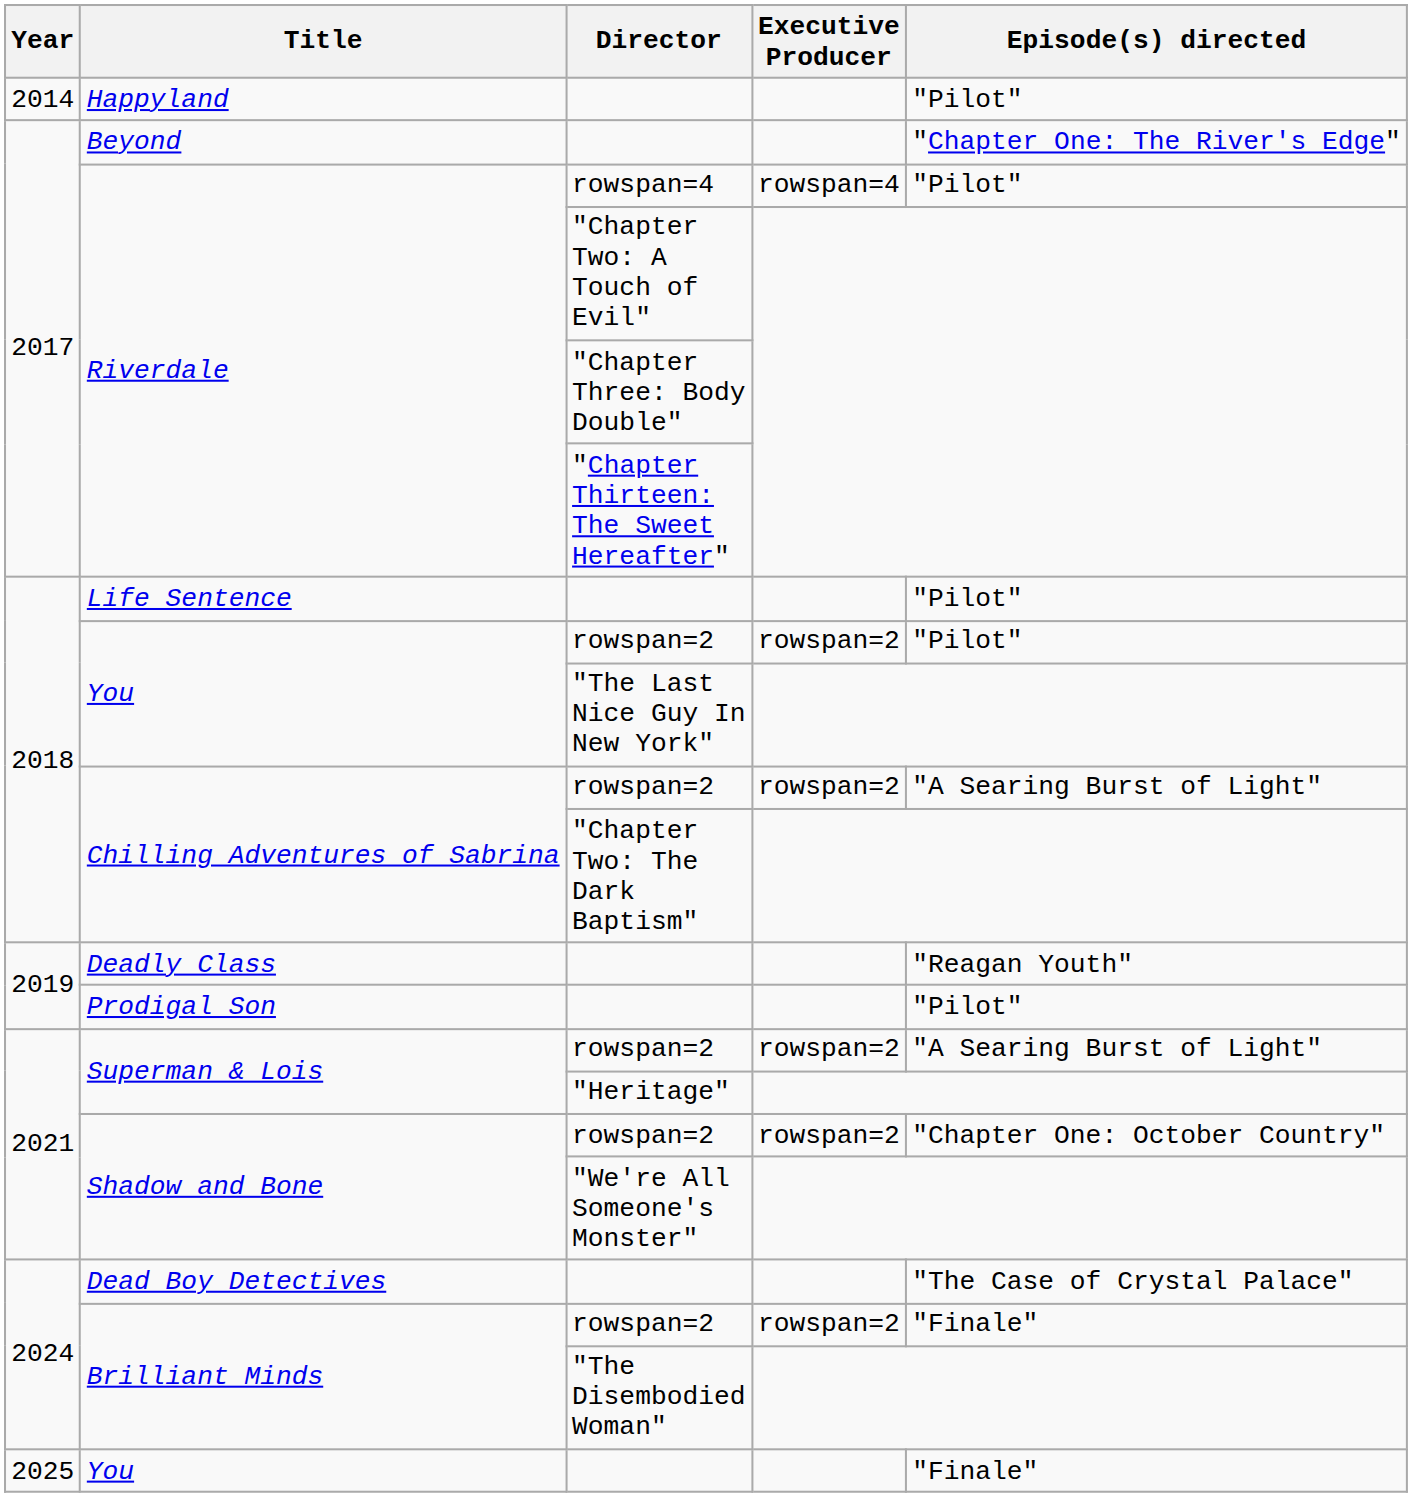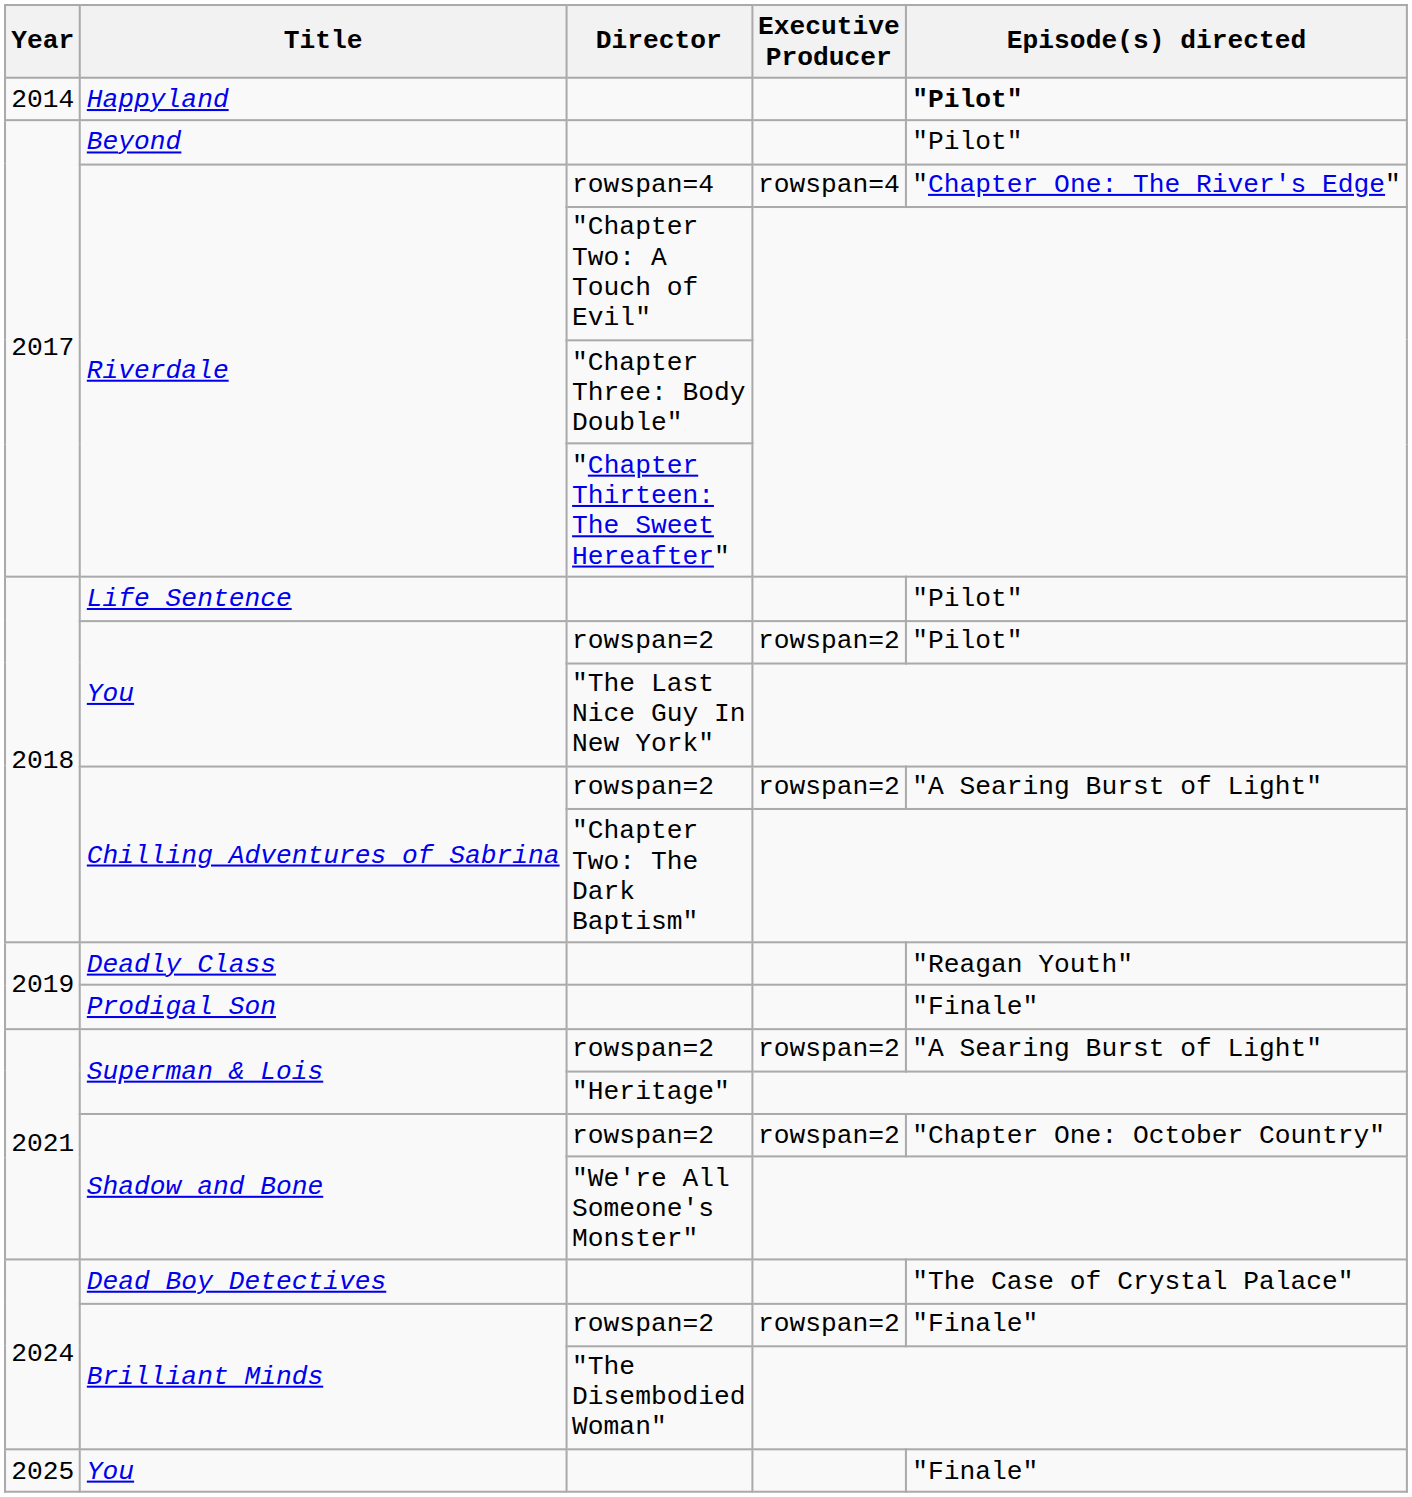(967, 100) normal -> (967, 100) bold
(1157, 142) "Chapter One: The River's Edge" -> (967, 142) "Pilot"
(967, 185) "Pilot" -> (1157, 185) "Chapter One: The River's Edge"
(967, 1007) "Pilot" -> (975, 1007) "Finale"
